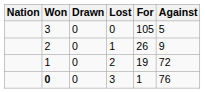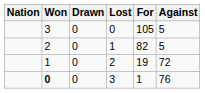(142, 46) 26 -> (142, 46) 82
(162, 46) 9 -> (162, 46) 5
